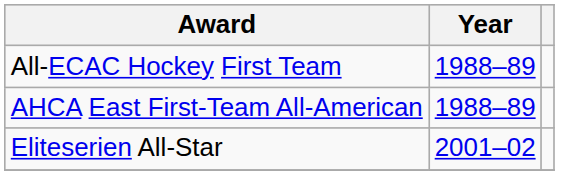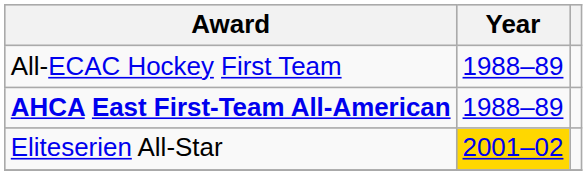(217, 107) normal -> (231, 107) bold
(485, 148) no background -> (513, 148) gold background
